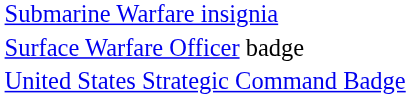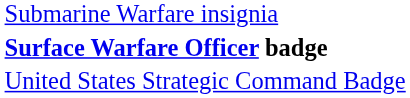(154, 47) normal -> (166, 47) bold
